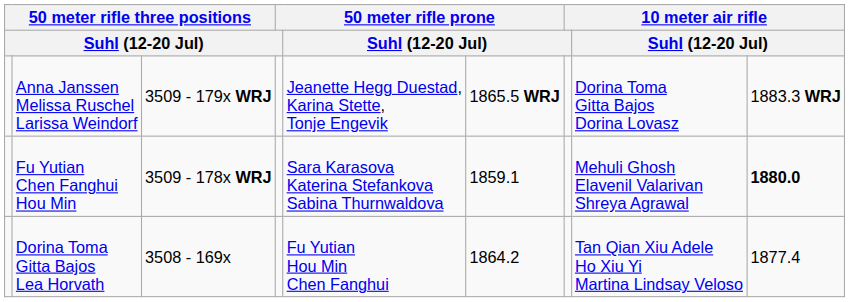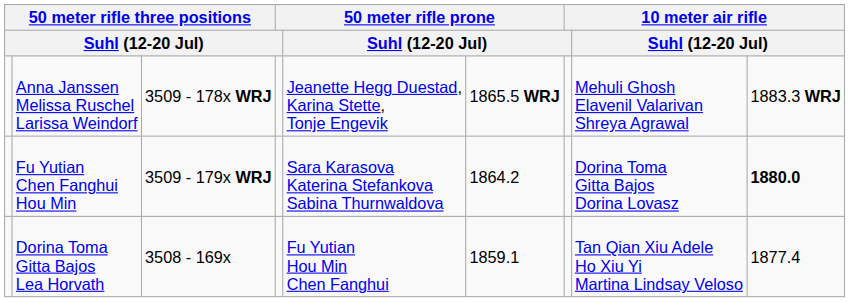(208, 96) 3509 - 179x WRJ -> (208, 96) 3509 - 178x WRJ
(627, 105) Dorina Toma Gitta Bajos Dorina Lovasz -> (639, 105) Mehuli Ghosh Elavenil Valarivan Shreya Agrawal
(208, 177) 3509 - 178x WRJ -> (208, 177) 3509 - 179x WRJ
(494, 177) 1859.1 -> (494, 177) 1864.2
(639, 186) Mehuli Ghosh Elavenil Valarivan Shreya Agrawal -> (627, 186) Dorina Toma Gitta Bajos Dorina Lovasz
(494, 257) 1864.2 -> (494, 257) 1859.1
